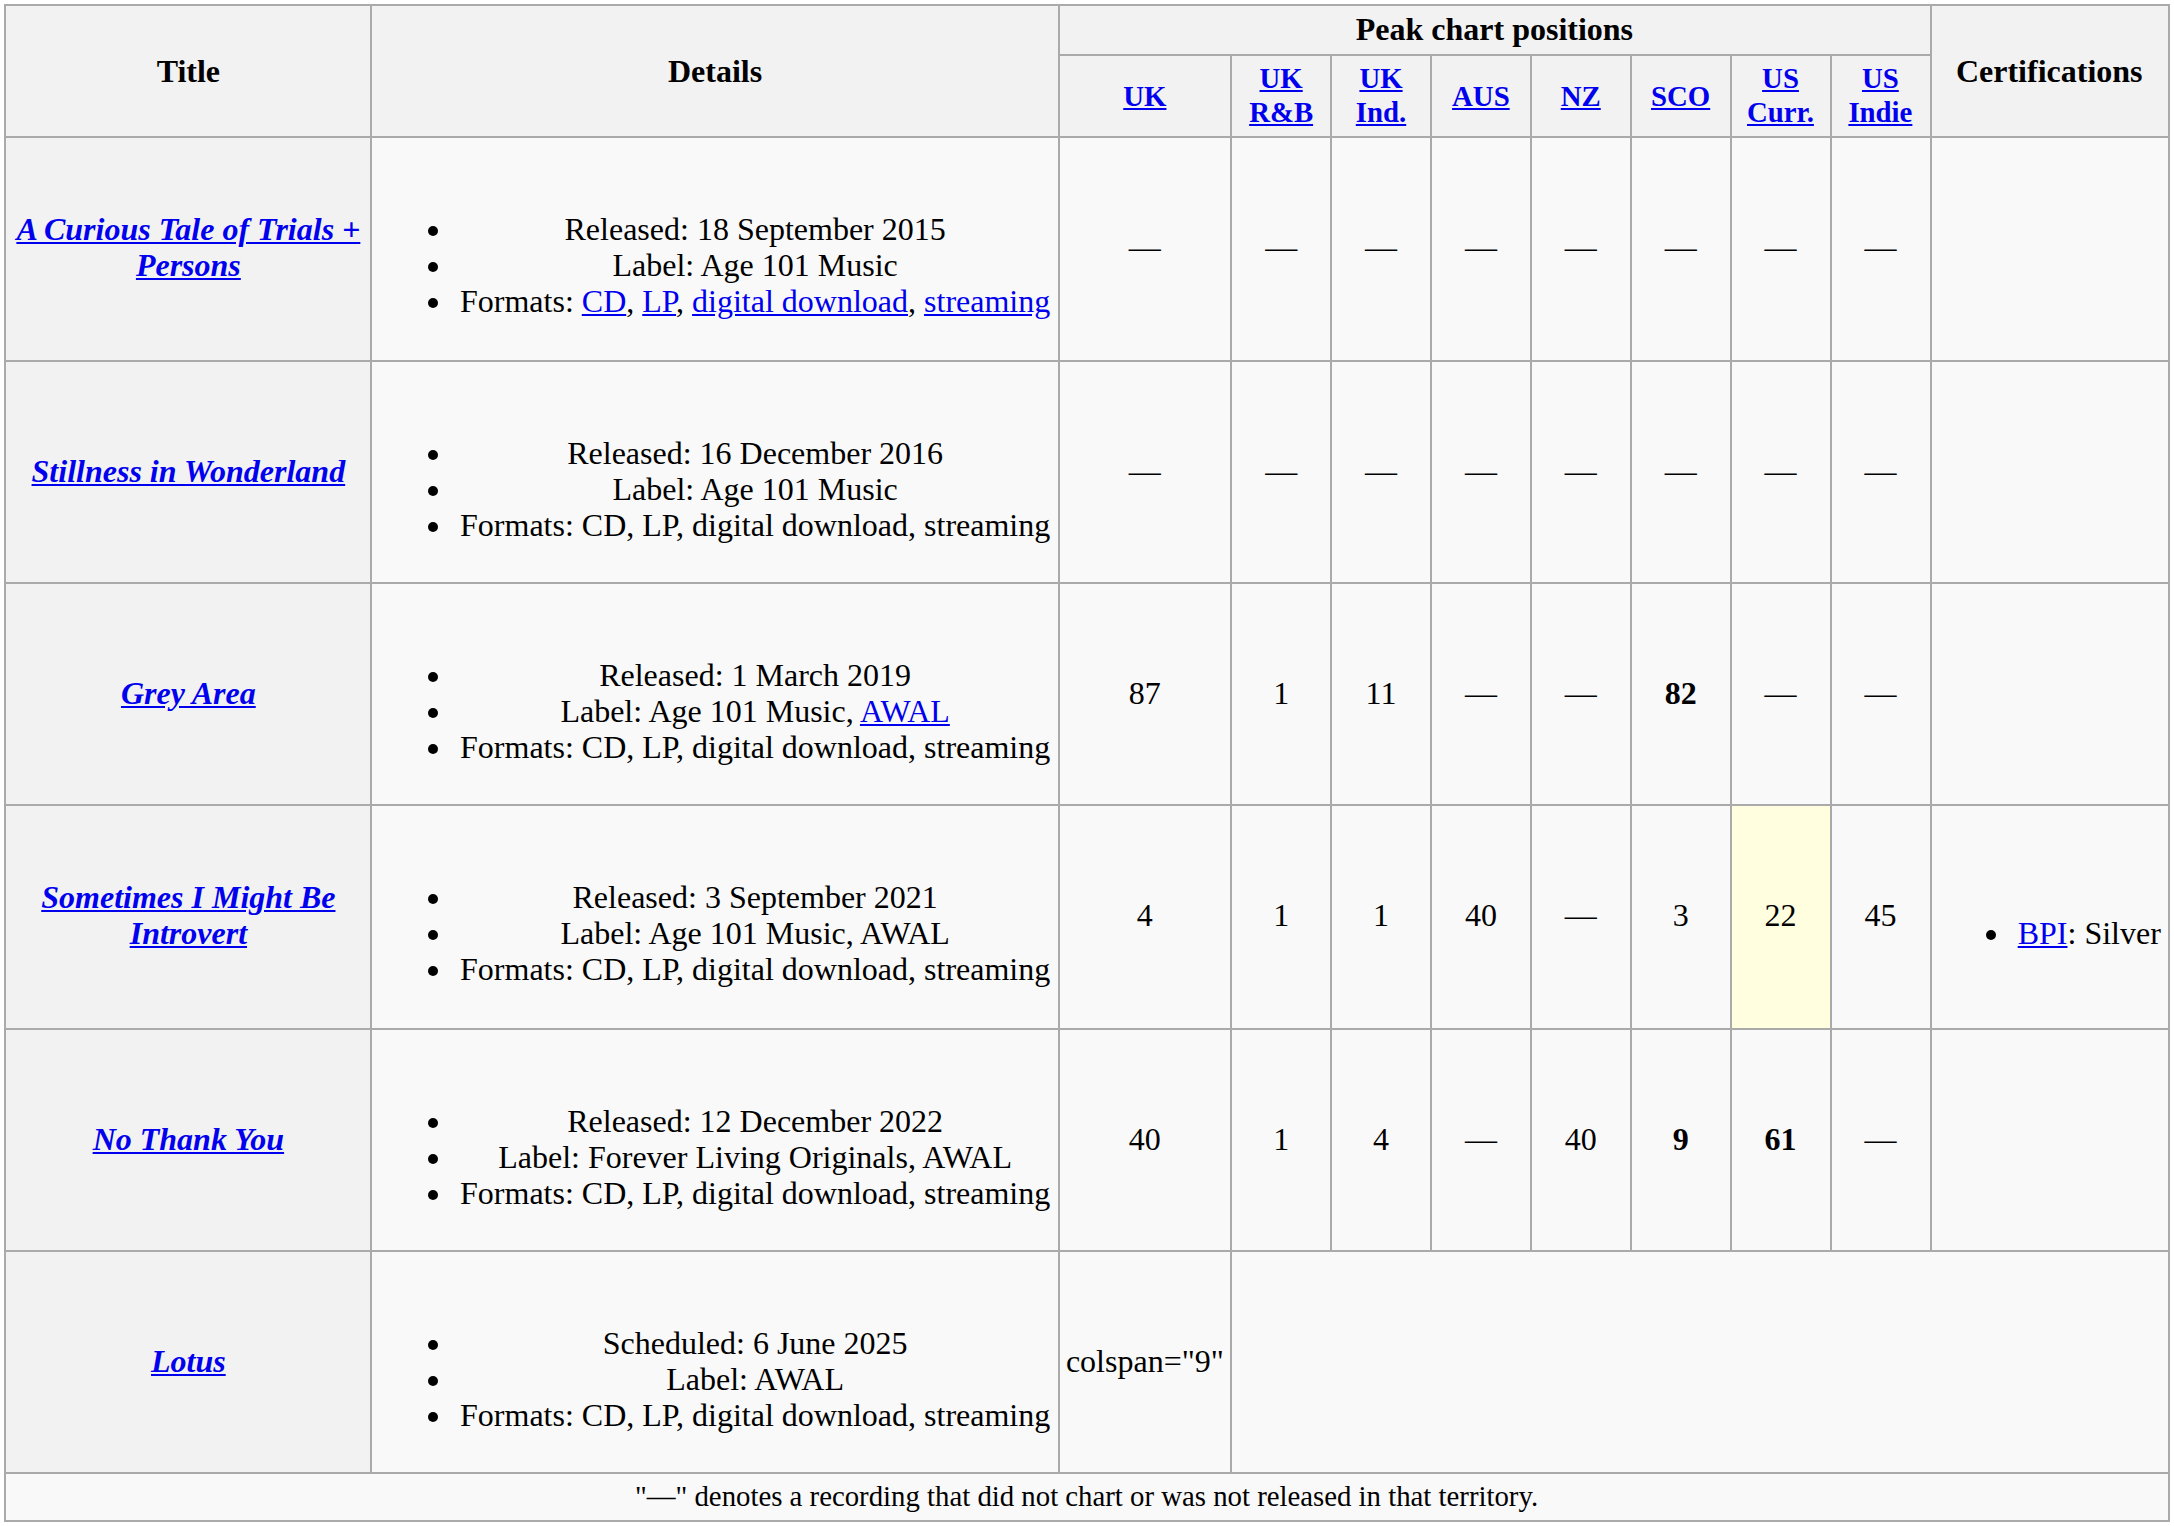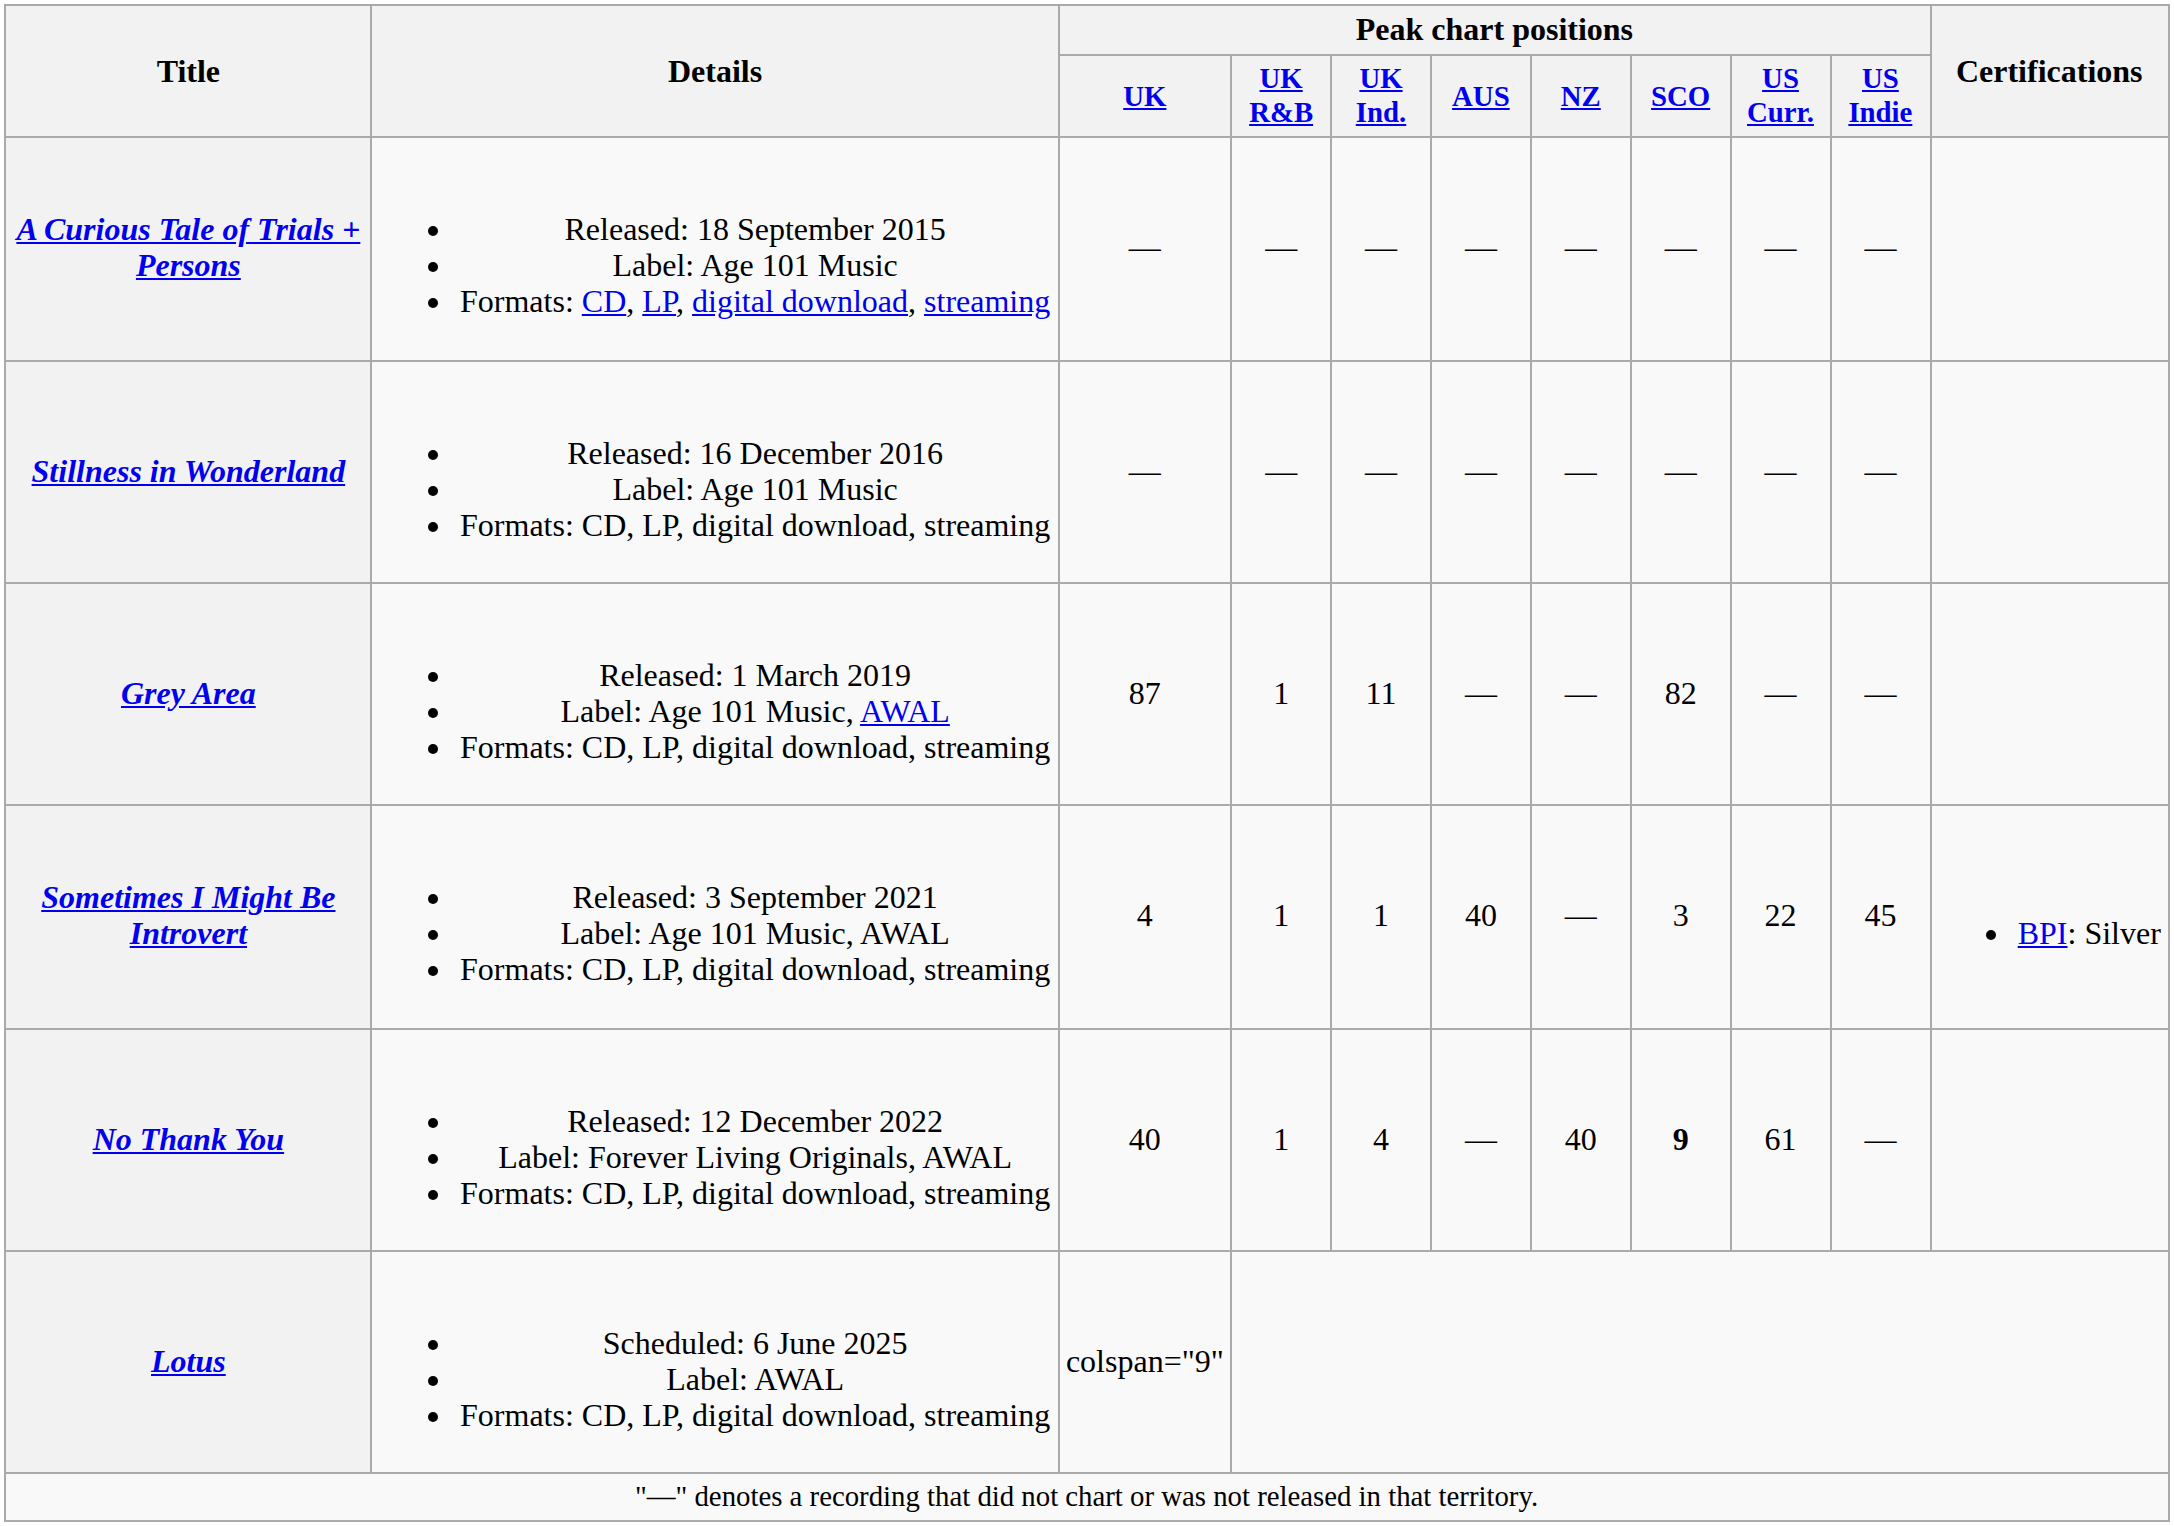(1681, 693) bold -> (1681, 693) normal
(1780, 916) lightyellow background -> (1780, 916) no background
(1780, 1139) bold -> (1780, 1139) normal
